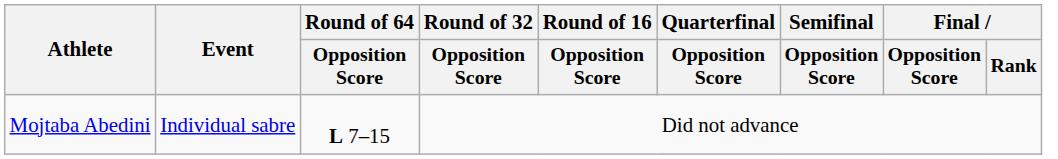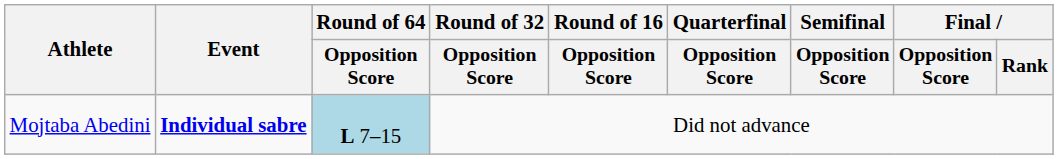(228, 124) normal -> (233, 124) bold
(360, 136) no background -> (371, 136) lightblue background
